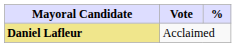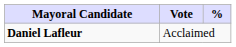(45, 33) khaki background -> (45, 33) no background
